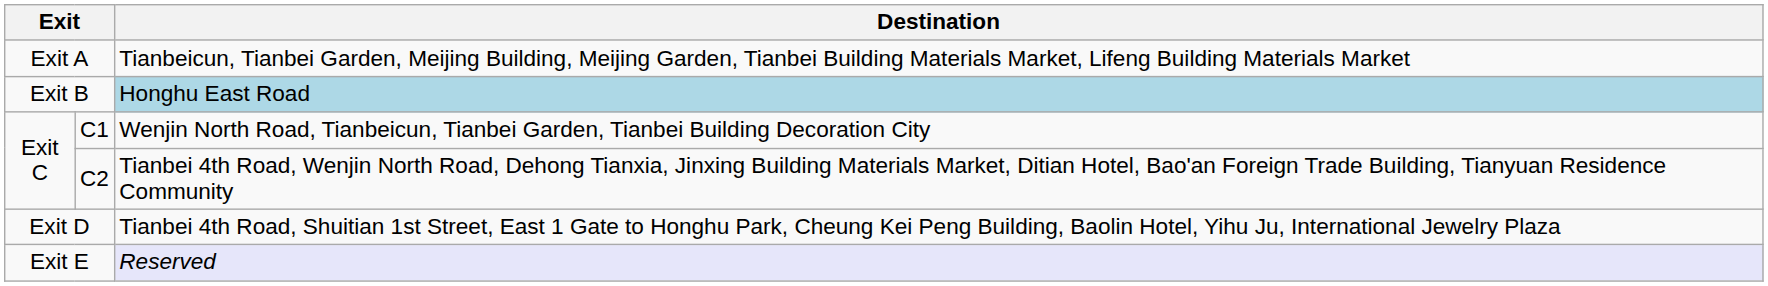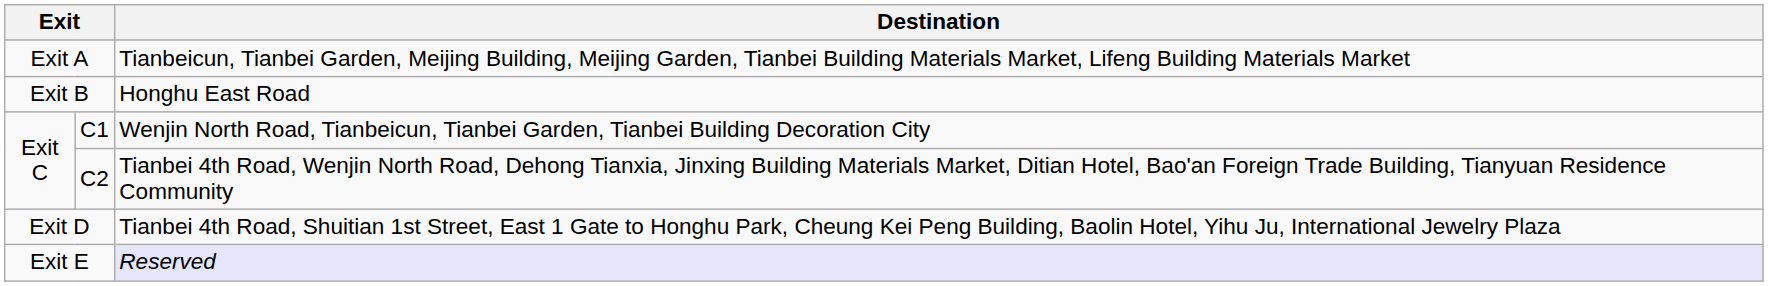(215, 93) lightblue background -> (215, 93) no background
